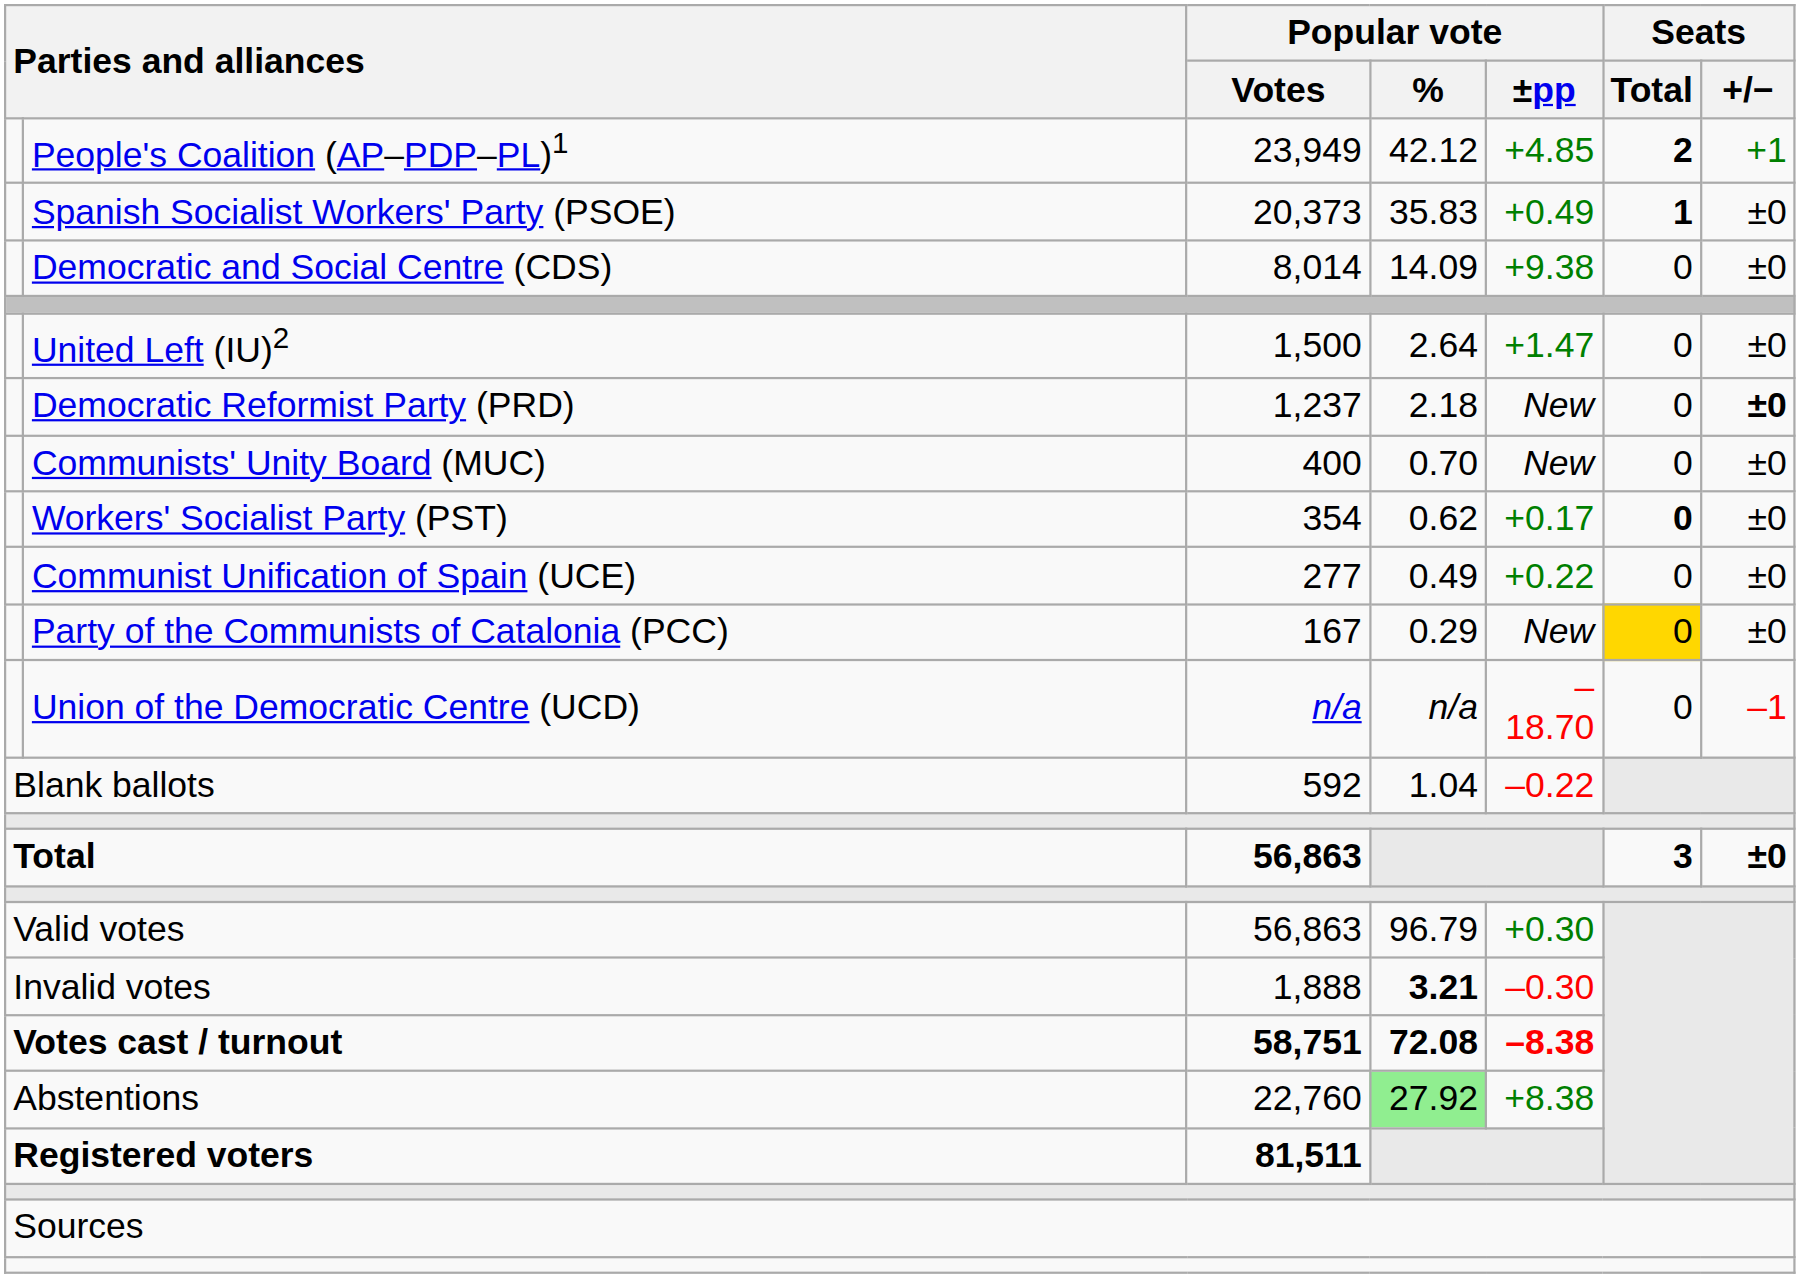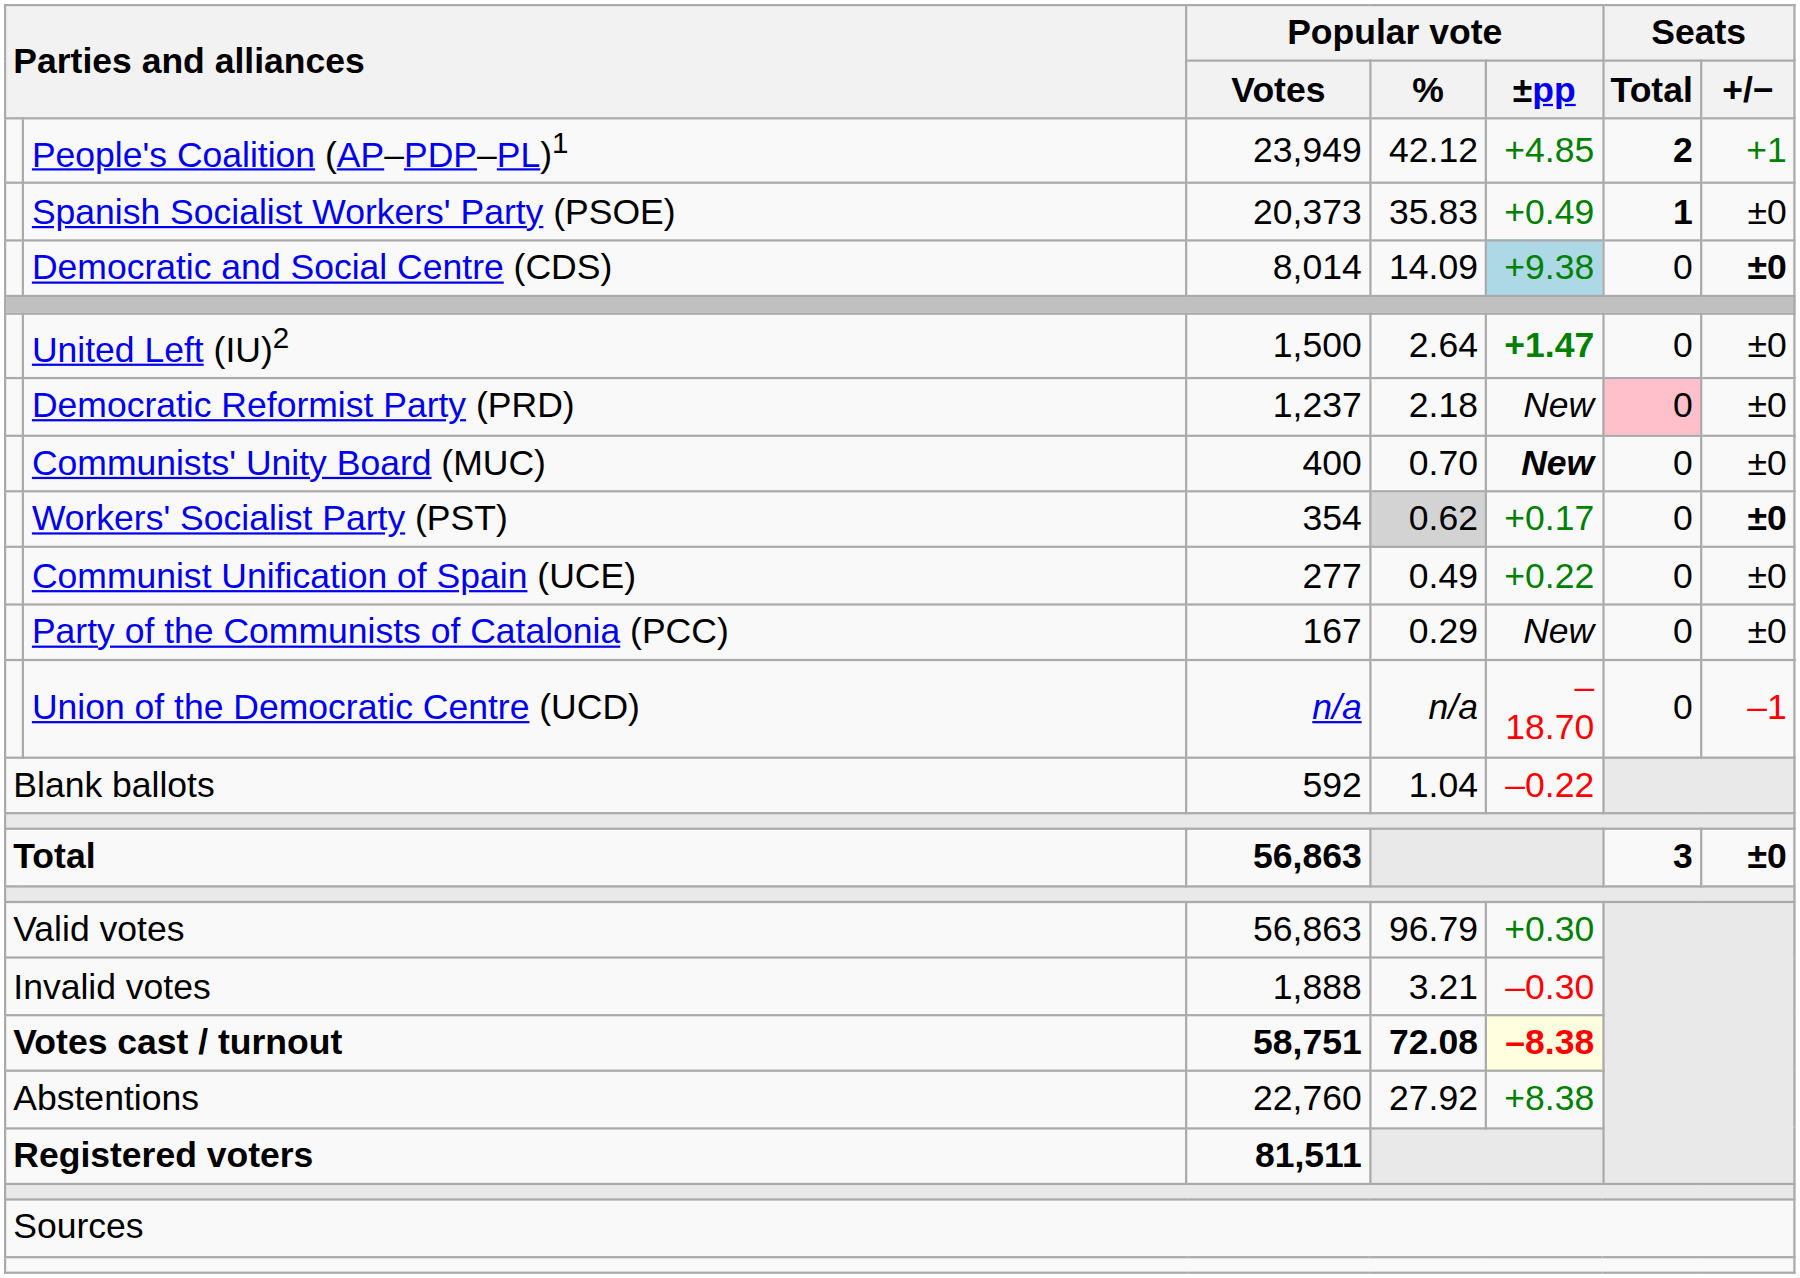(1549, 267) no background -> (1549, 267) lightblue background
(1767, 267) normal -> (1767, 267) bold
(1549, 345) normal -> (1549, 345) bold
(1683, 406) no background -> (1683, 406) pink background
(1767, 406) bold -> (1767, 406) normal
(1559, 462) normal -> (1558, 462) bold
(1443, 518) no background -> (1443, 518) lightgrey background
(1683, 518) bold -> (1683, 518) normal
(1767, 518) normal -> (1767, 518) bold
(1683, 631) gold background -> (1683, 631) no background
(1443, 985) bold -> (1443, 985) normal
(1550, 1042) no background -> (1550, 1042) lightyellow background
(1433, 1098) lightgreen background -> (1433, 1098) no background
